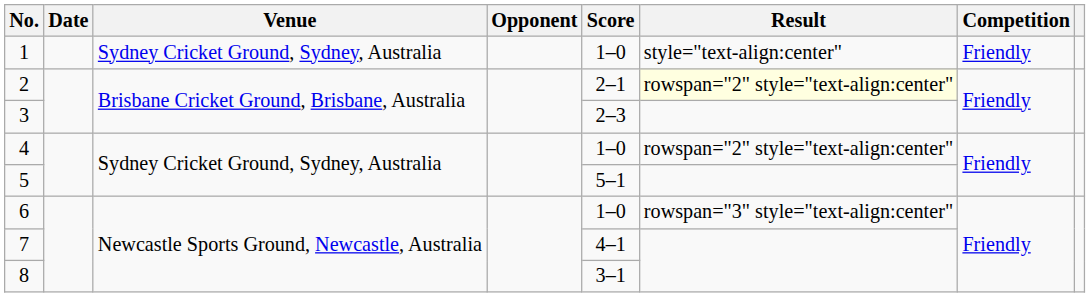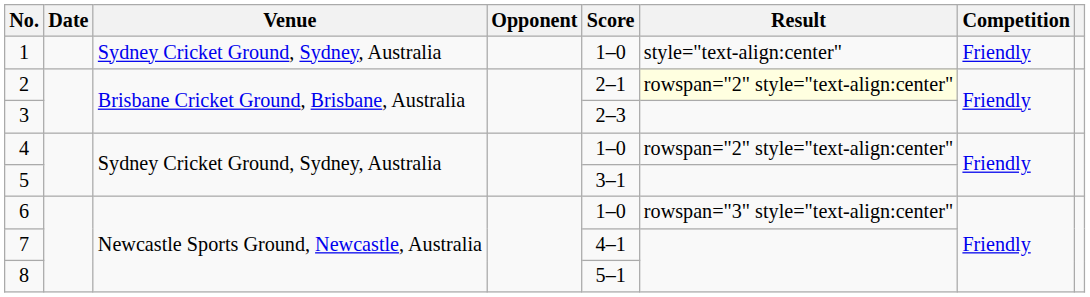(611, 180) 5–1 -> (611, 180) 3–1
(611, 276) 3–1 -> (611, 276) 5–1
